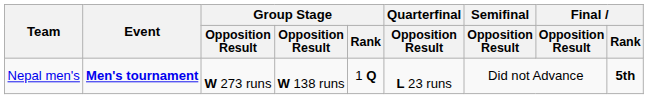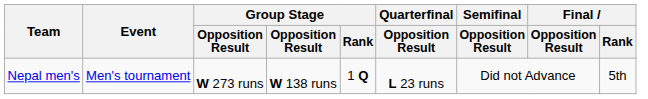(142, 76) bold -> (138, 76) normal
(625, 76) bold -> (618, 76) normal
